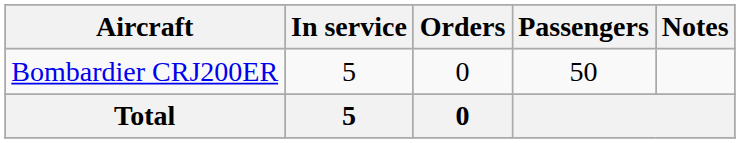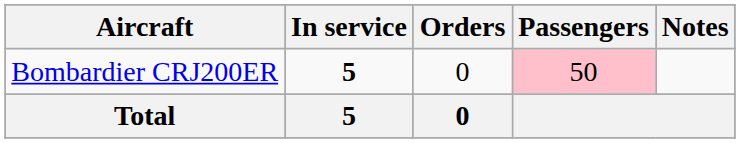(349, 71) normal -> (349, 71) bold
(584, 71) no background -> (584, 71) pink background
